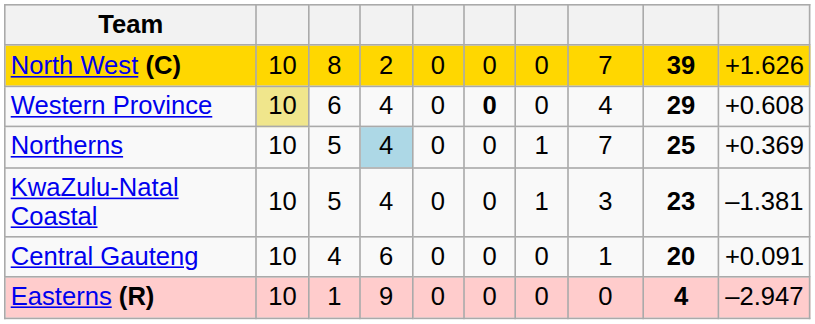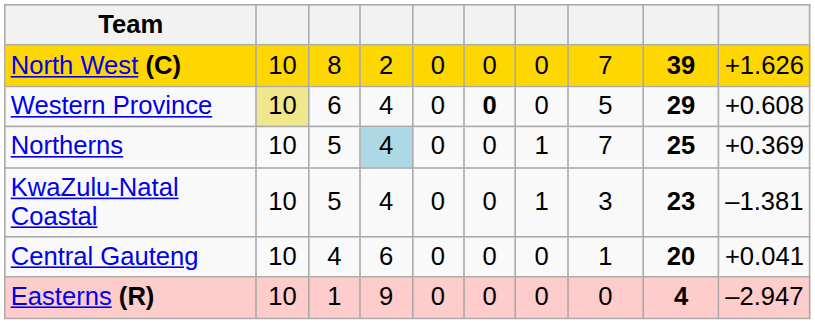(605, 106) 4 -> (605, 106) 5
(764, 256) +0.091 -> (764, 256) +0.041
